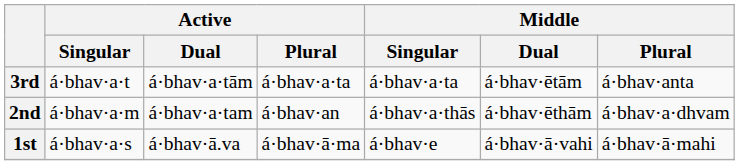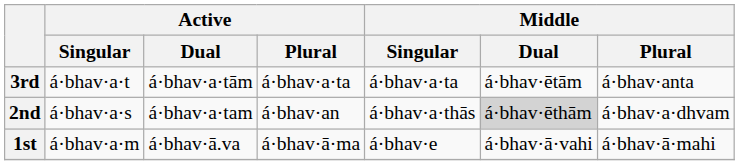(95, 112) á·bhav·a·m -> (91, 112) á·bhav·a·s
(538, 112) no background -> (538, 112) lightgrey background
(91, 143) á·bhav·a·s -> (95, 143) á·bhav·a·m
